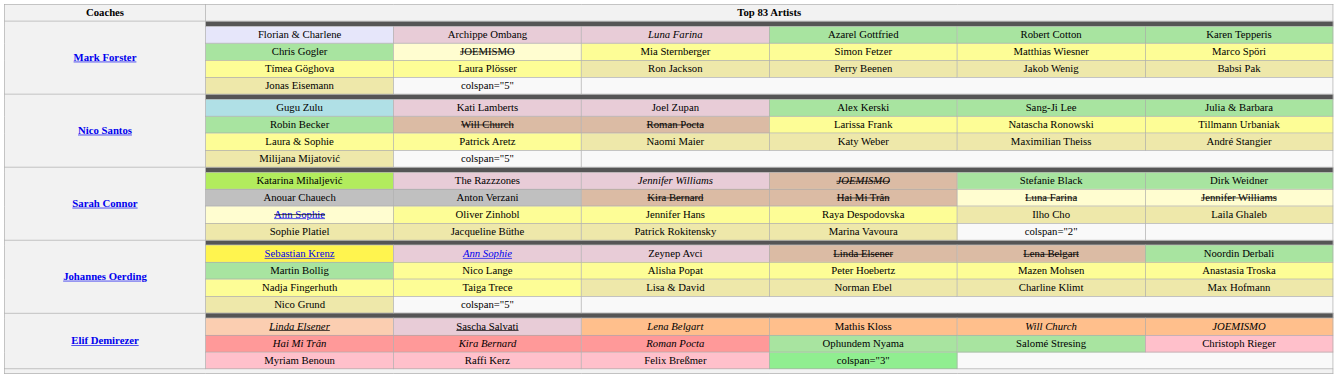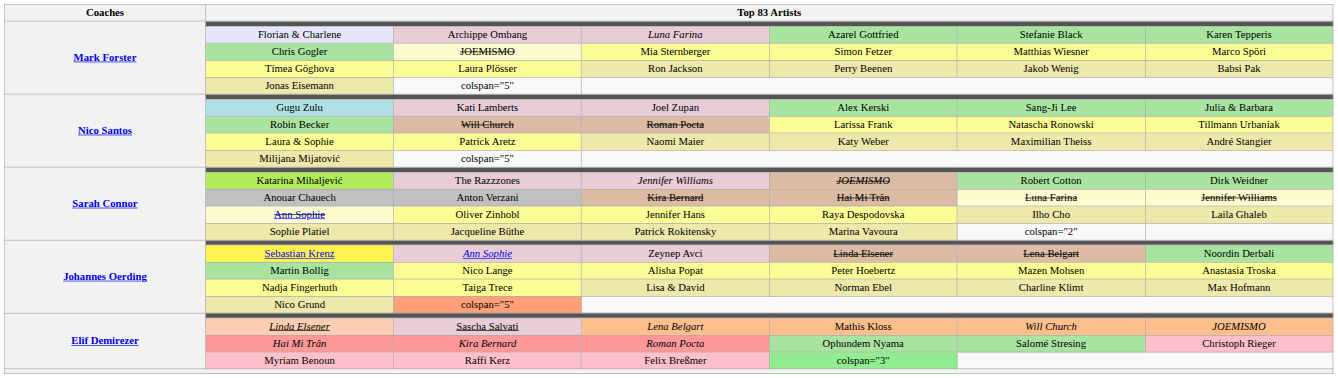(1051, 34) Robert Cotton -> (1051, 34) Stefanie Black
(1051, 180) Stefanie Black -> (1051, 180) Robert Cotton
(487, 304) no background -> (487, 304) lightsalmon background
